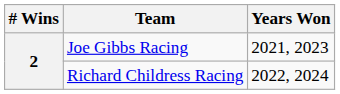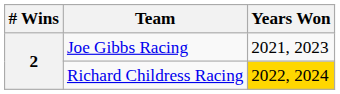(290, 75) no background -> (290, 75) gold background
